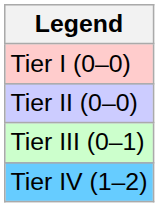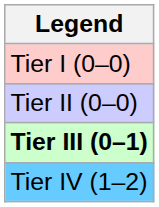(78, 142) normal -> (79, 142) bold
